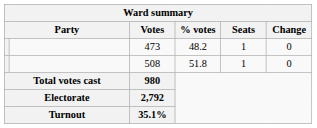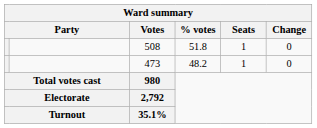rows swapped: (152, 64) <-> (152, 47)
